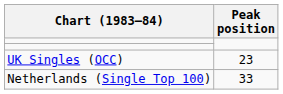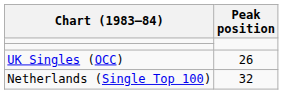(246, 59) 23 -> (246, 59) 26
(246, 79) 33 -> (246, 79) 32
